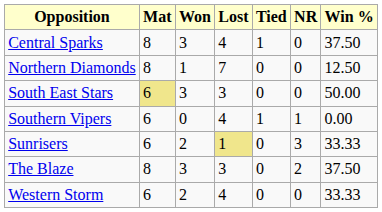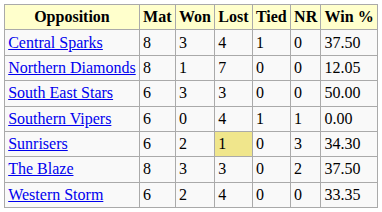(343, 67) 12.50 -> (343, 67) 12.05
(147, 93) khaki background -> (147, 93) no background
(343, 144) 33.33 -> (343, 144) 34.30
(343, 194) 33.33 -> (343, 194) 33.35
